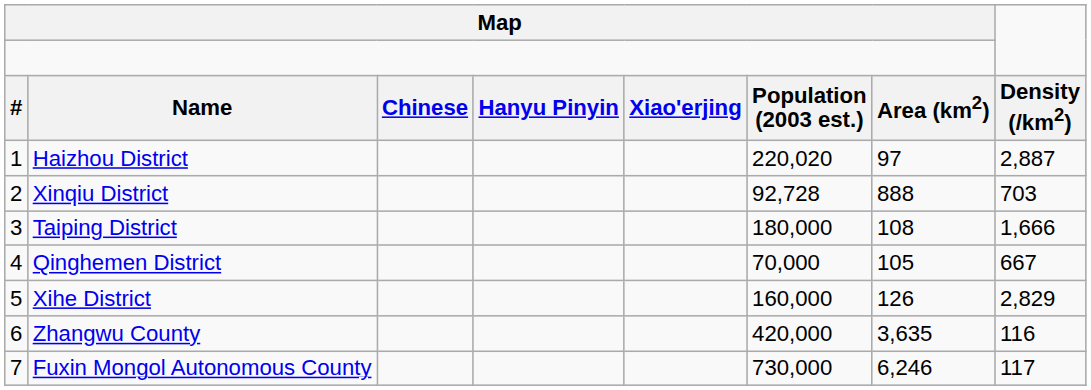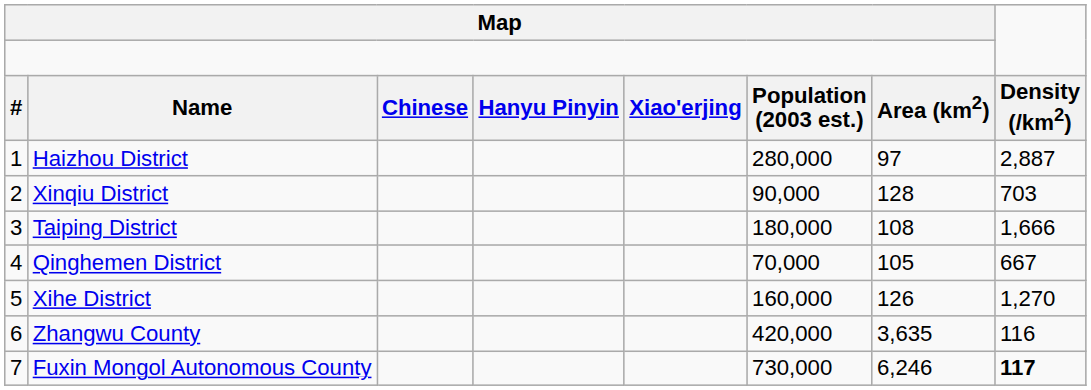(792, 158) 220,020 -> (792, 158) 280,000
(786, 193) 92,728 -> (786, 193) 90,000
(895, 193) 888 -> (895, 193) 128
(1028, 298) 2,829 -> (1028, 298) 1,270
(1018, 368) normal -> (1018, 368) bold
